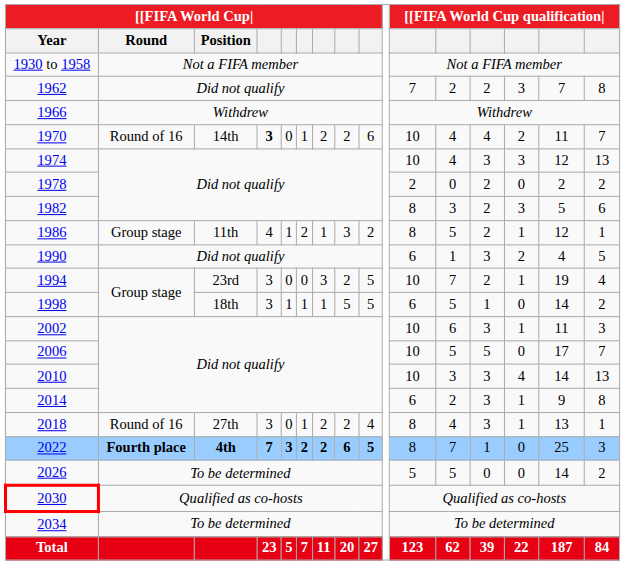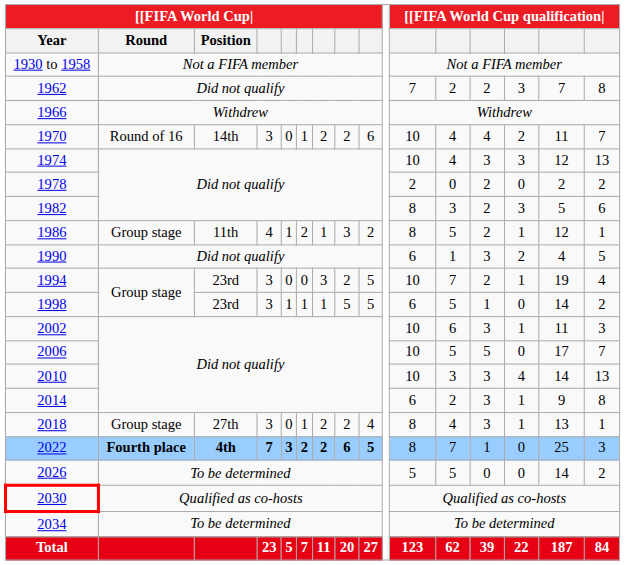(269, 136) bold -> (269, 136) normal
(226, 304) 18th -> (226, 304) 23rd
(146, 424) Round of 16 -> (146, 424) Group stage
